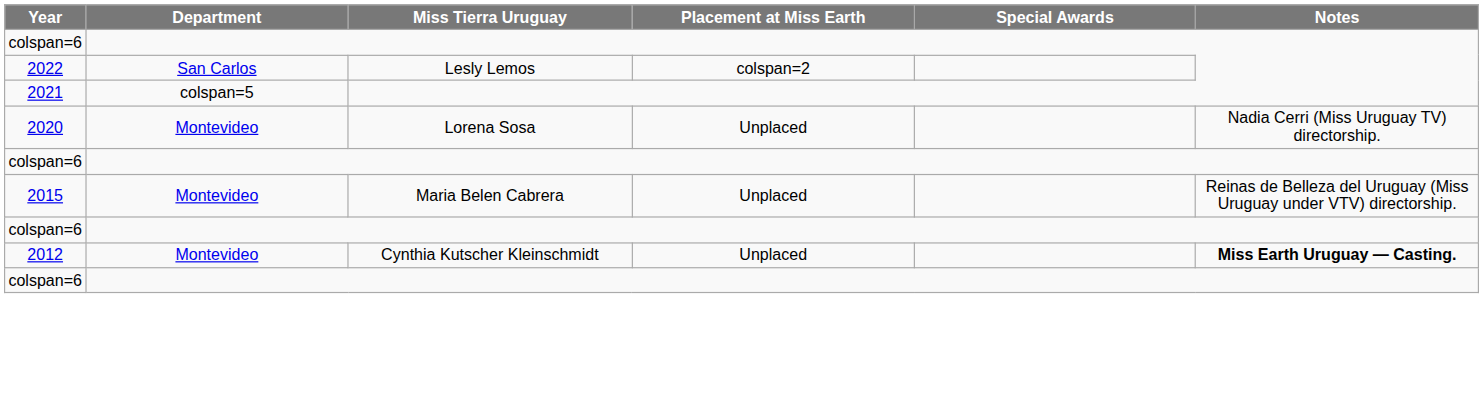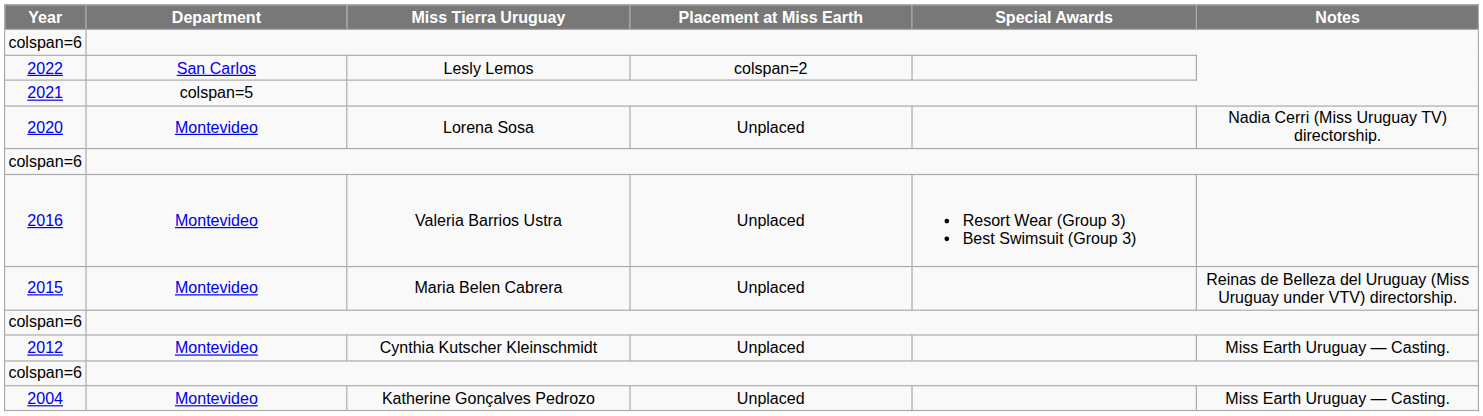+ row: (45, 220)
(1337, 255) bold -> (1338, 347) normal
+ row: (45, 398)
